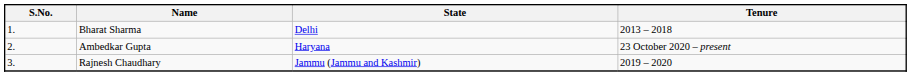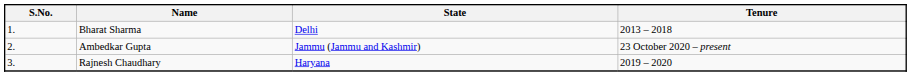(312, 46) Haryana -> (358, 46) Jammu (Jammu and Kashmir)
(358, 62) Jammu (Jammu and Kashmir) -> (312, 62) Haryana
